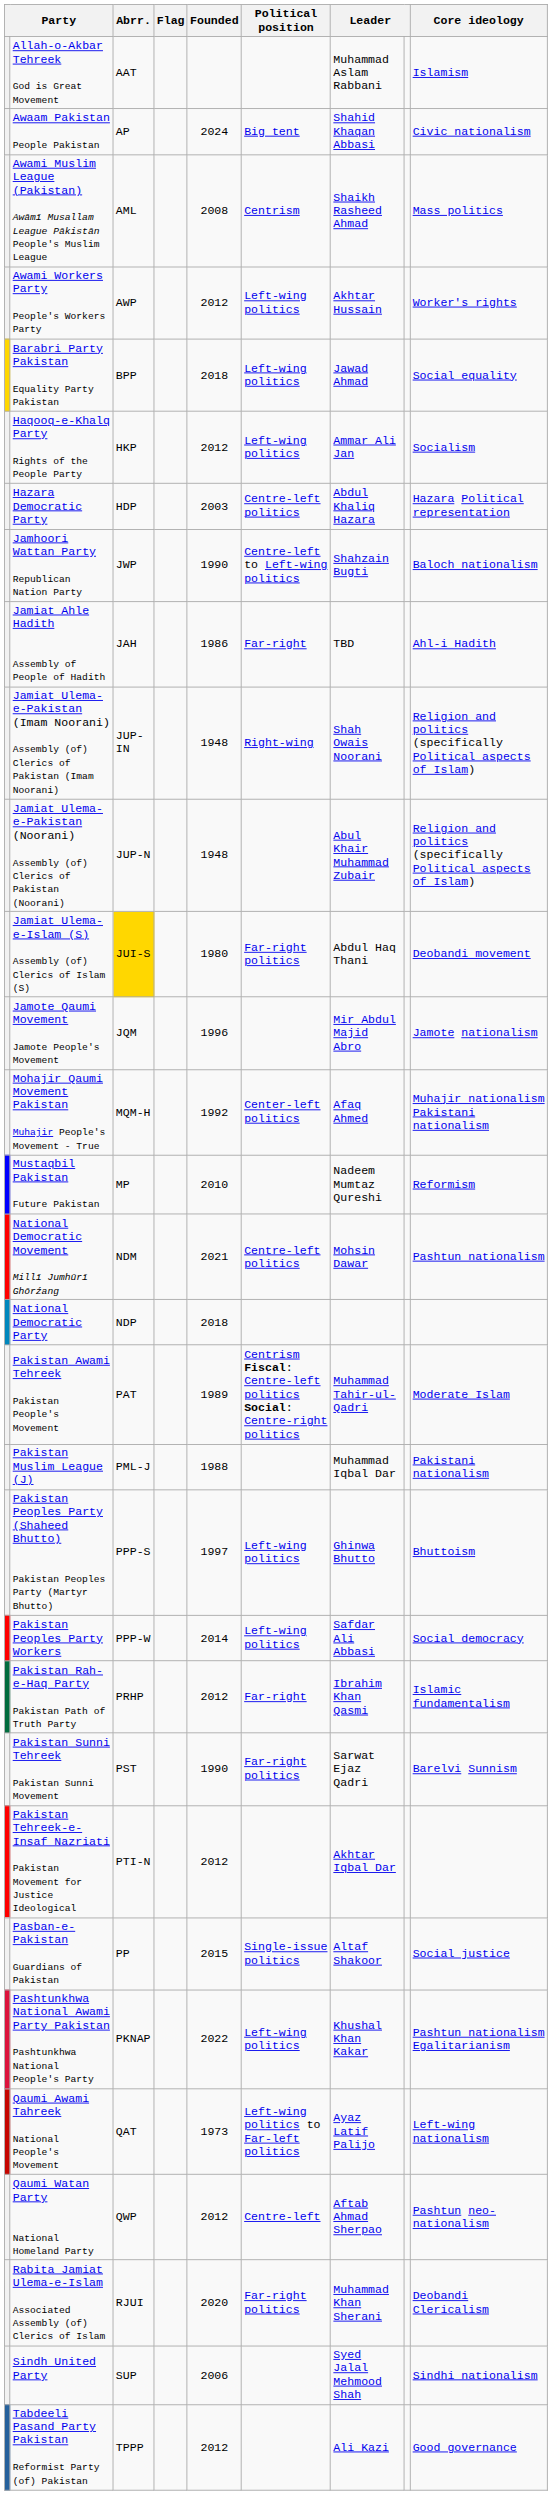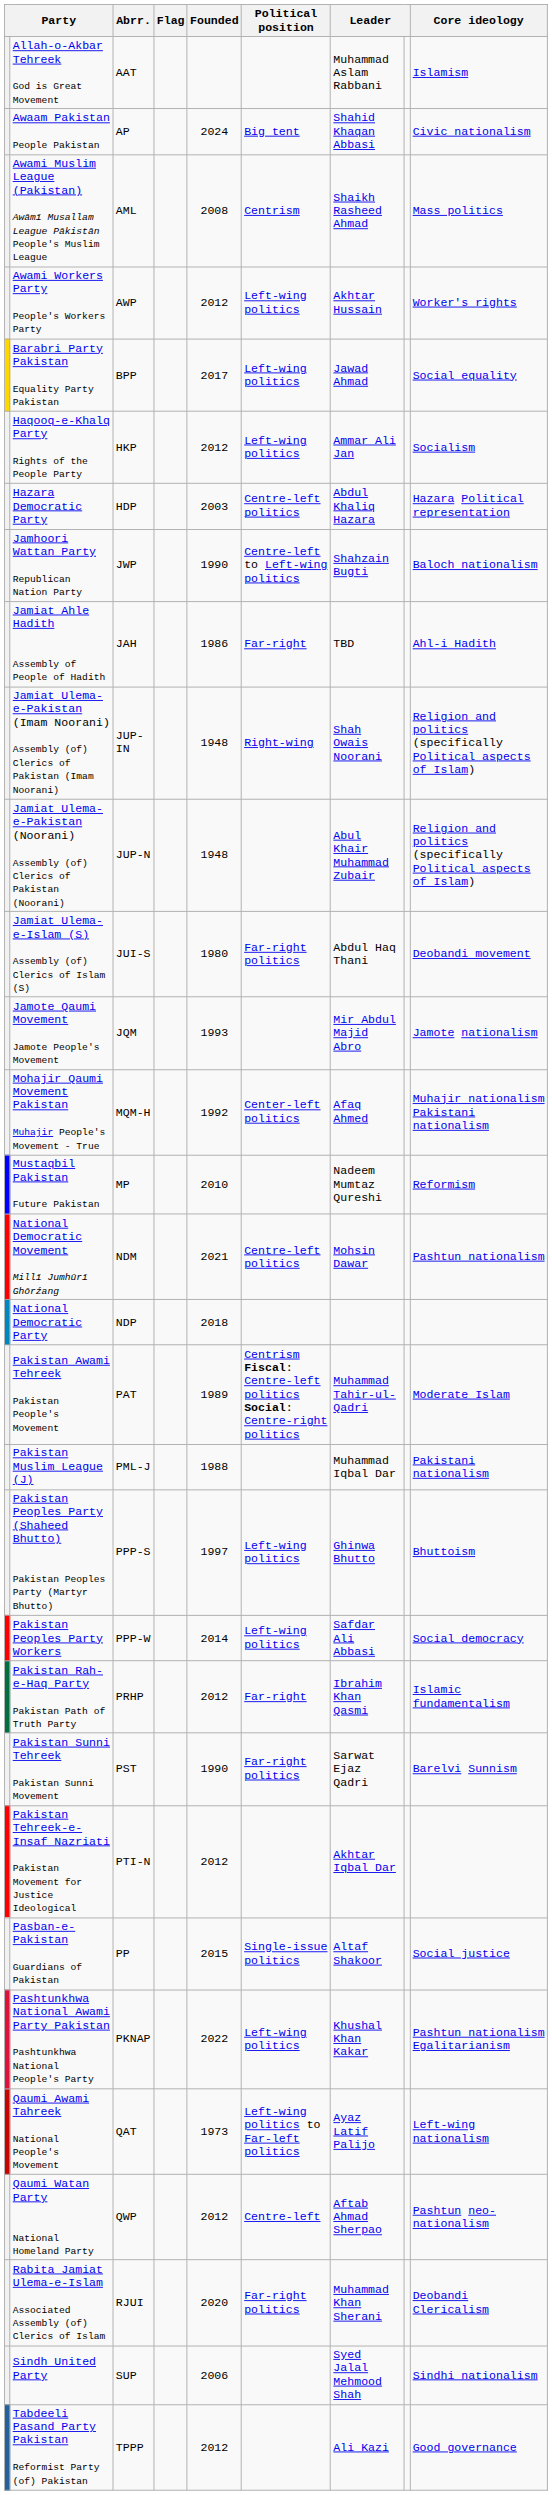(214, 375) 2018 -> (214, 375) 2017
(133, 954) gold background -> (133, 954) no background
(214, 1033) 1996 -> (214, 1033) 1993
